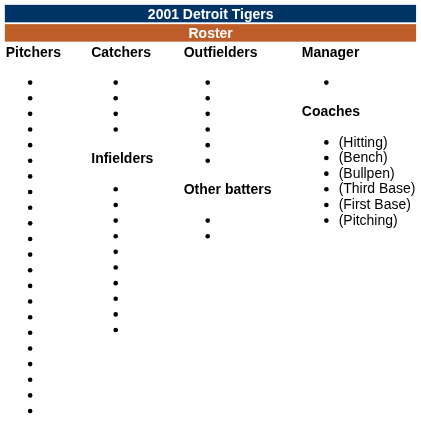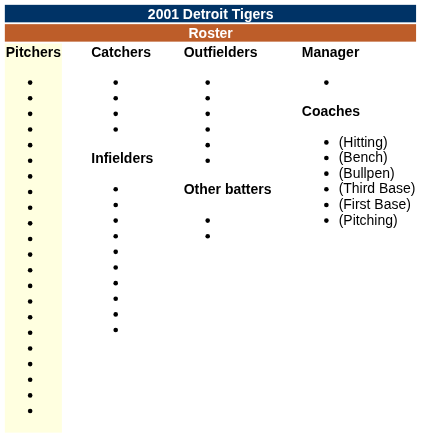(33, 231) no background -> (33, 231) lightyellow background
